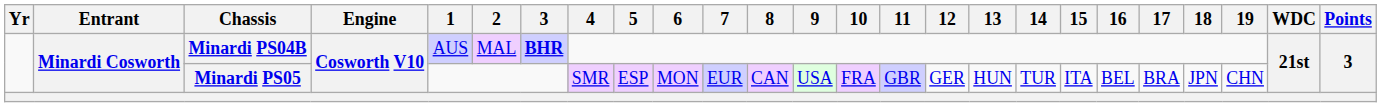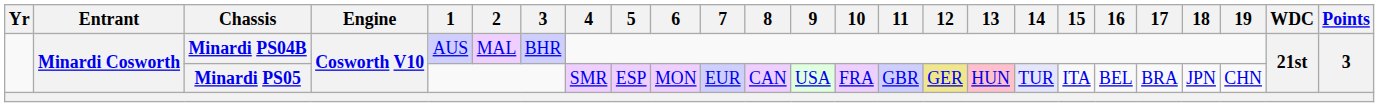(544, 48) bold -> (543, 48) normal
(947, 77) no background -> (945, 77) khaki background
(993, 77) no background -> (991, 77) pink background
(1038, 77) no background -> (1036, 77) lavender background
